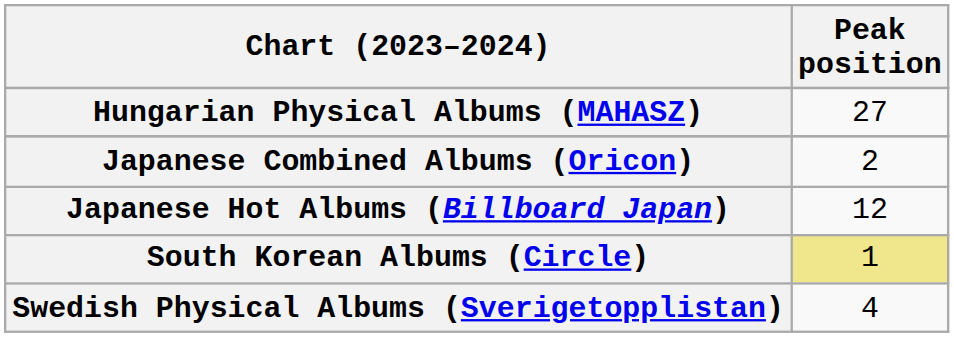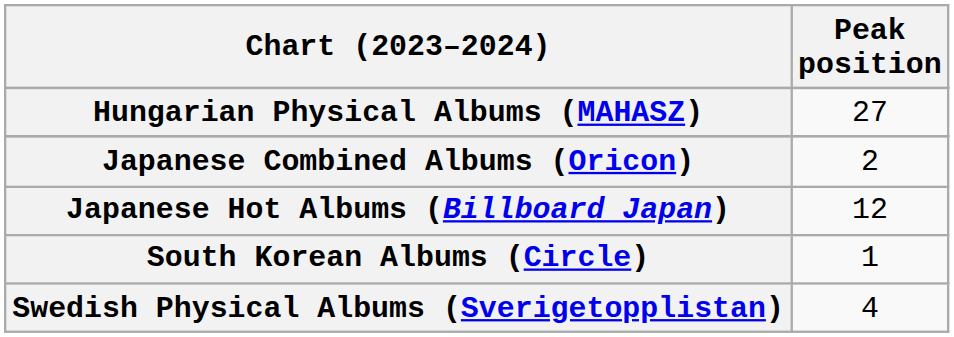(870, 259) khaki background -> (870, 259) no background
